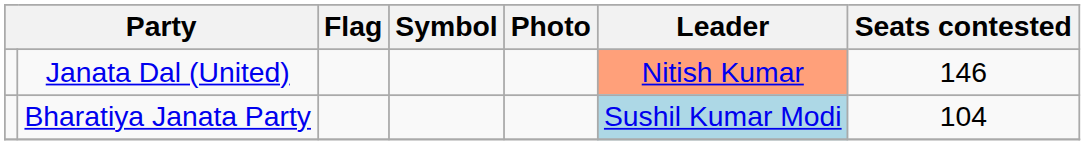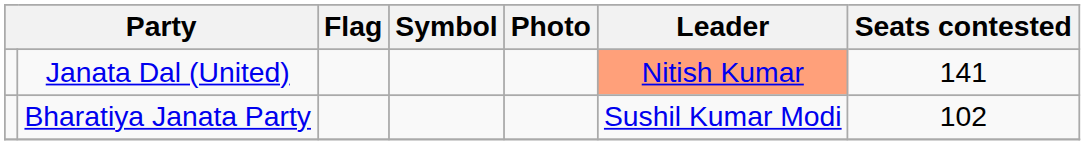(963, 71) 146 -> (963, 71) 141
(723, 116) lightblue background -> (723, 116) no background
(963, 116) 104 -> (963, 116) 102
